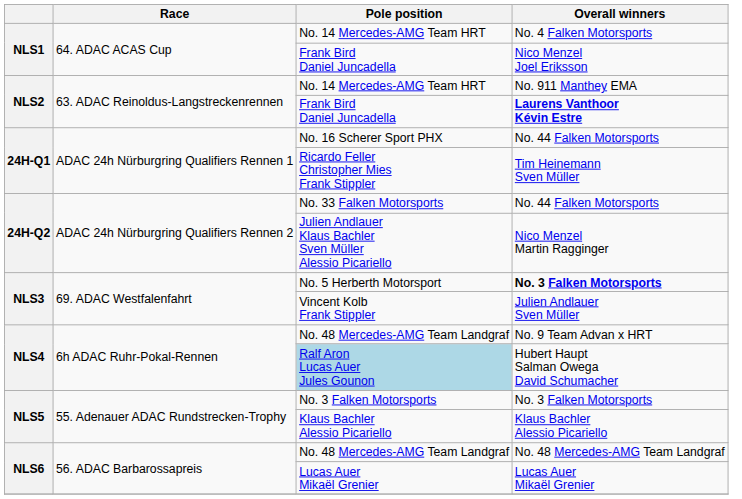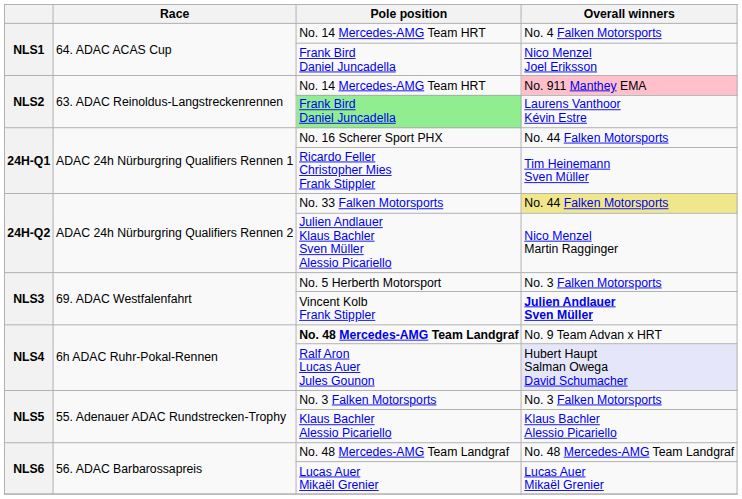(576, 85) no background -> (585, 85) pink background
(347, 111) no background -> (347, 111) lightgreen background
(567, 111) bold -> (572, 111) normal
(587, 203) no background -> (596, 203) khaki background
(588, 282) bold -> (593, 282) normal
(557, 308) normal -> (570, 308) bold
(404, 334) normal -> (409, 334) bold
(337, 367) lightblue background -> (337, 367) no background
(567, 367) no background -> (576, 367) lavender background
